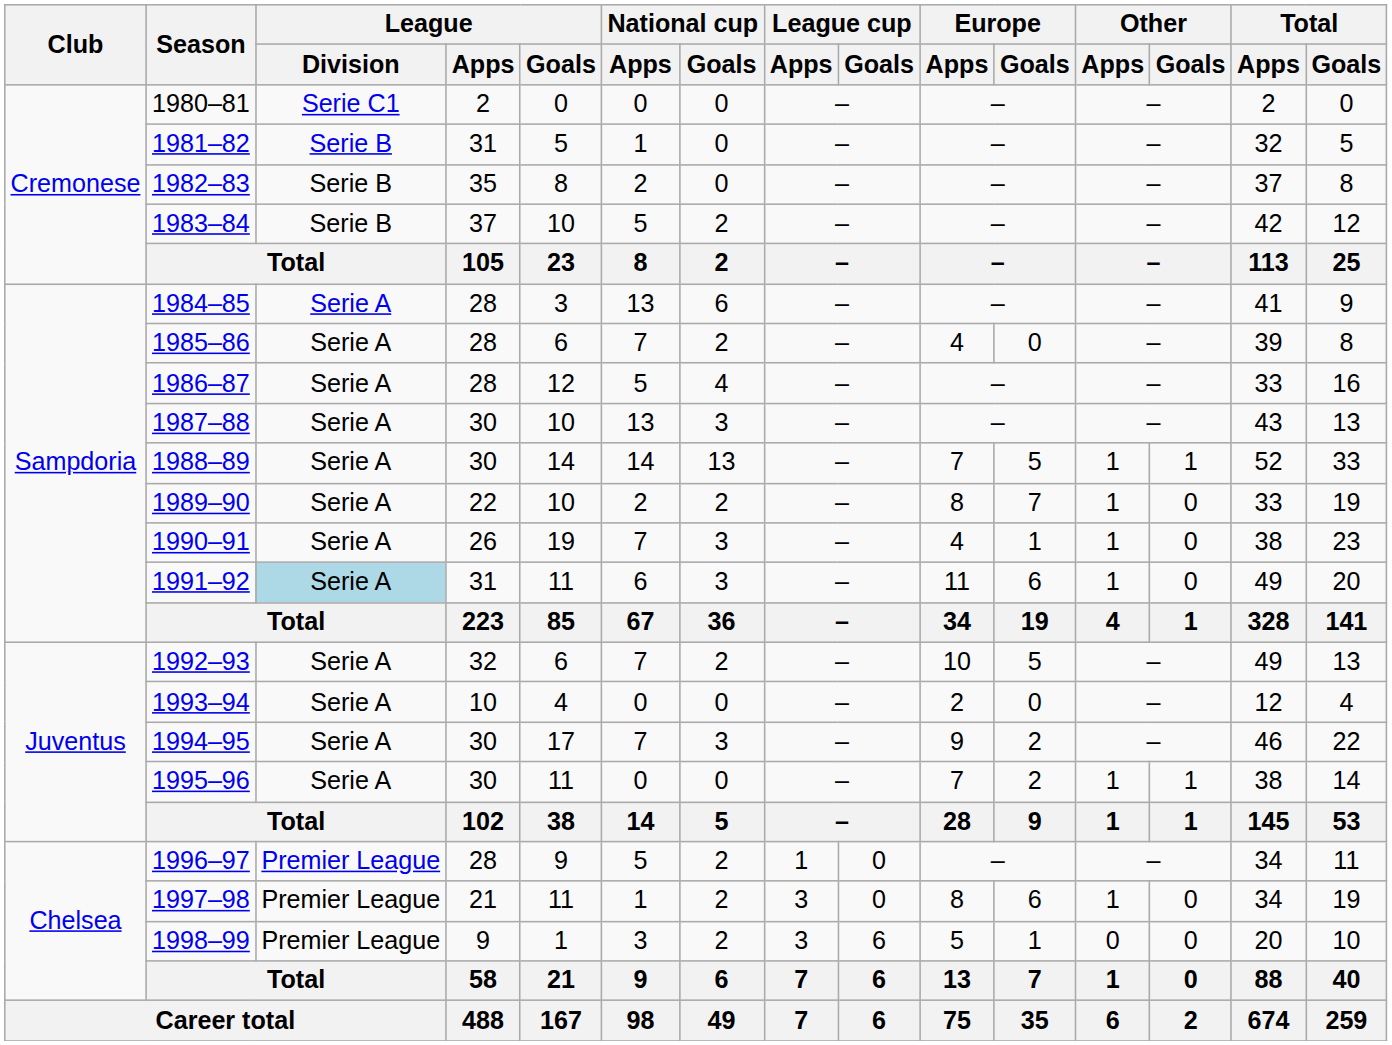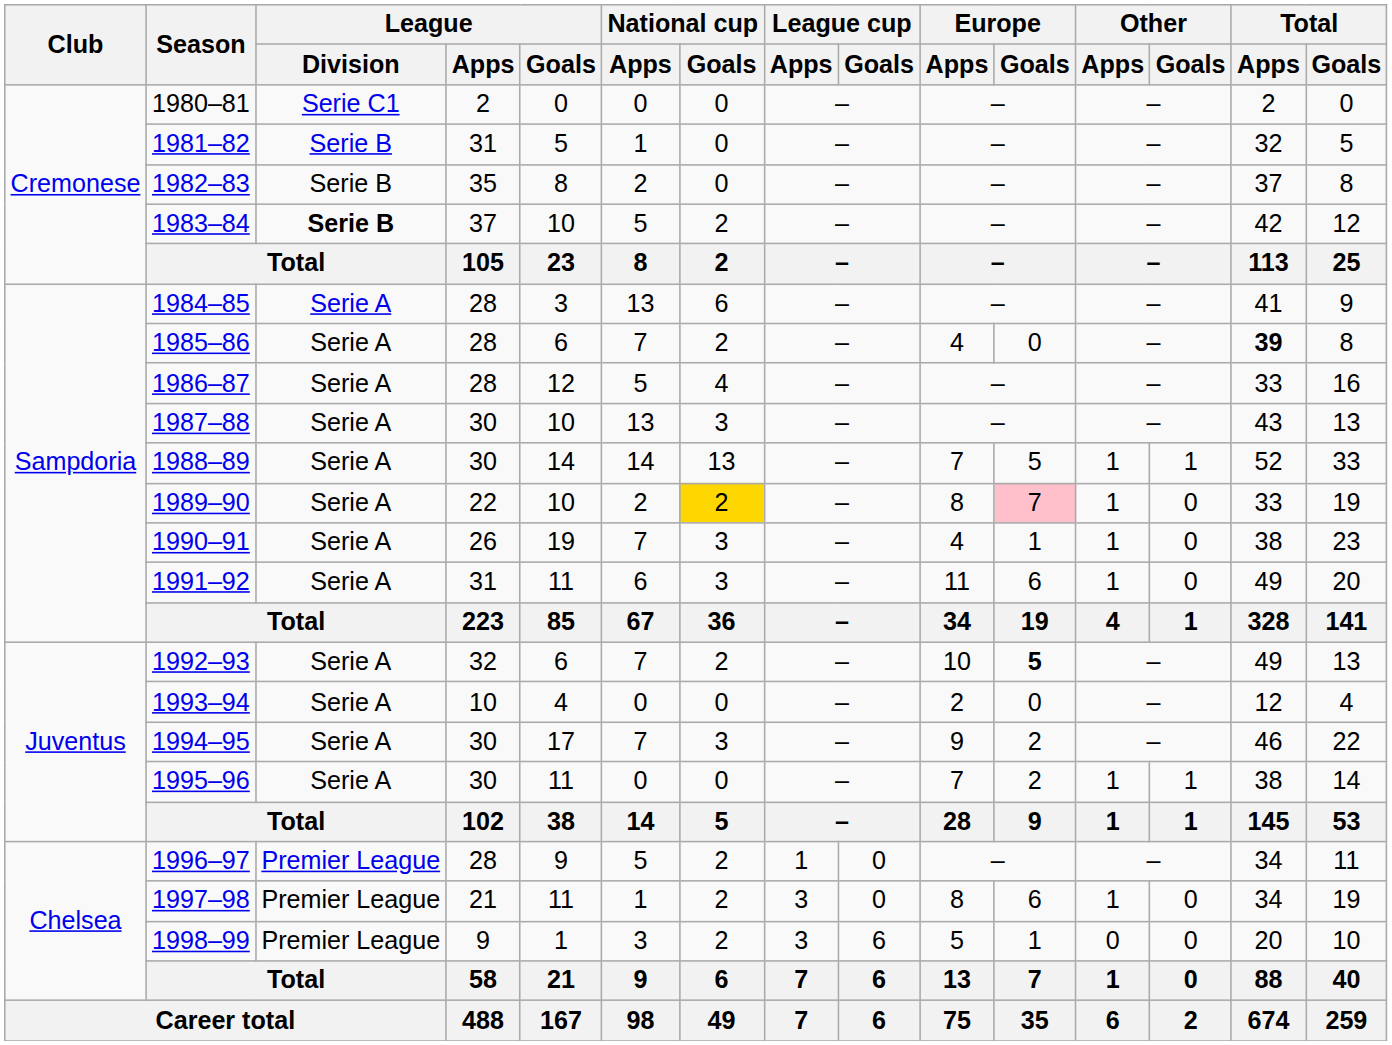(351, 223) normal -> (351, 223) bold
(1269, 343) normal -> (1269, 343) bold
(722, 502) no background -> (722, 502) gold background
(1035, 502) no background -> (1035, 502) pink background
(351, 582) lightblue background -> (351, 582) no background
(1035, 661) normal -> (1035, 661) bold
